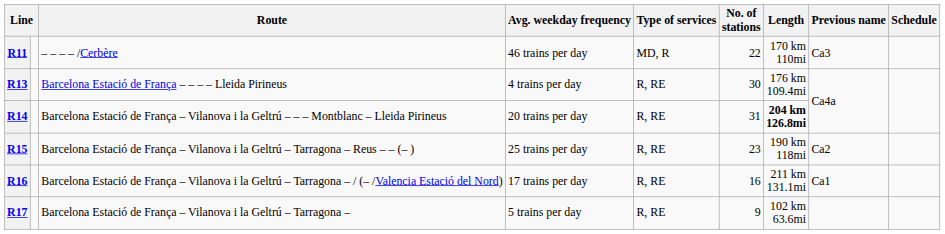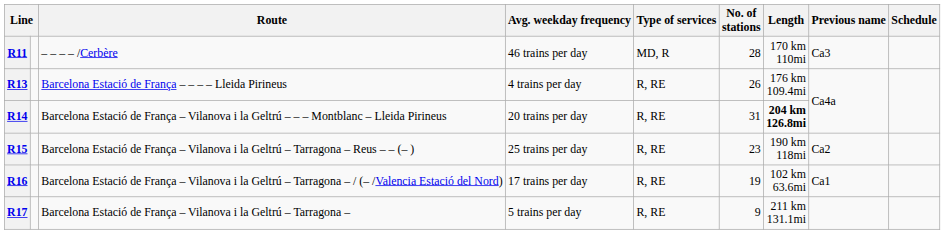(755, 52) 22 -> (755, 52) 28
(755, 84) 30 -> (755, 84) 26
(755, 181) 16 -> (755, 181) 19
(786, 181) 211 km 131.1mi -> (788, 181) 102 km 63.6mi
(788, 213) 102 km 63.6mi -> (786, 213) 211 km 131.1mi
